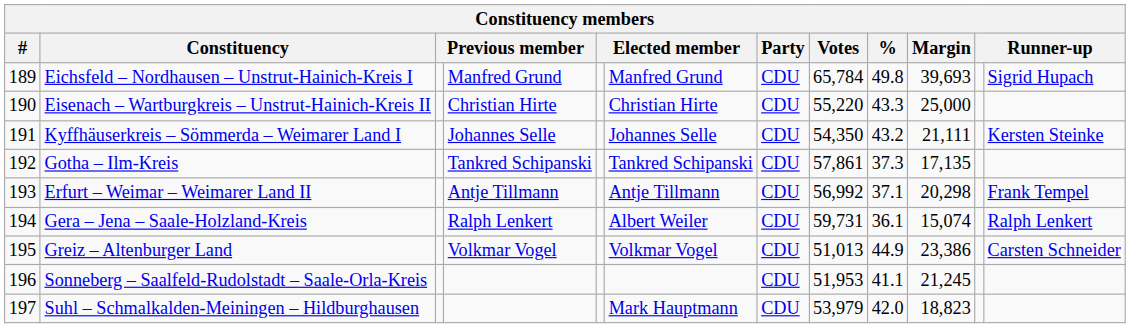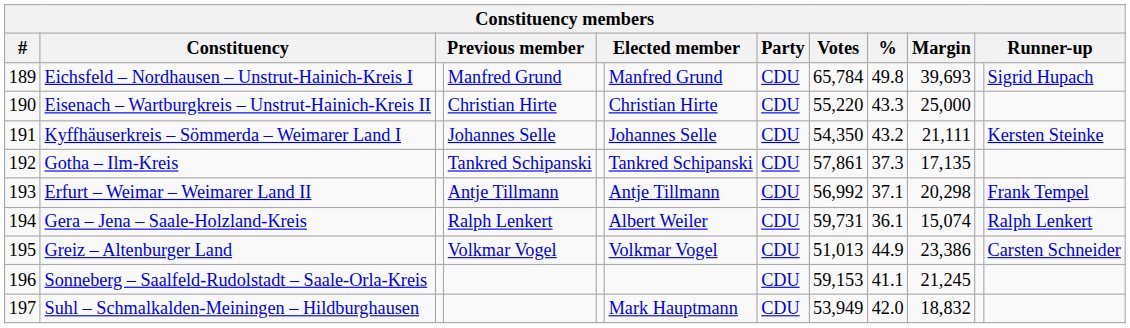(838, 279) 51,953 -> (838, 279) 59,153
(838, 308) 53,979 -> (838, 308) 53,949
(946, 308) 18,823 -> (946, 308) 18,832
